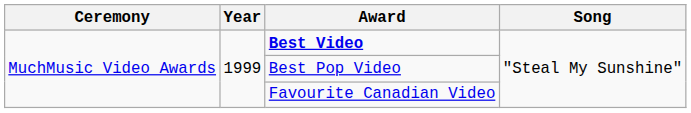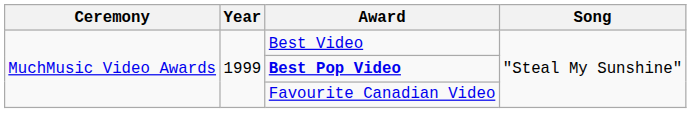(316, 43) bold -> (316, 43) normal
(335, 69) normal -> (335, 69) bold
